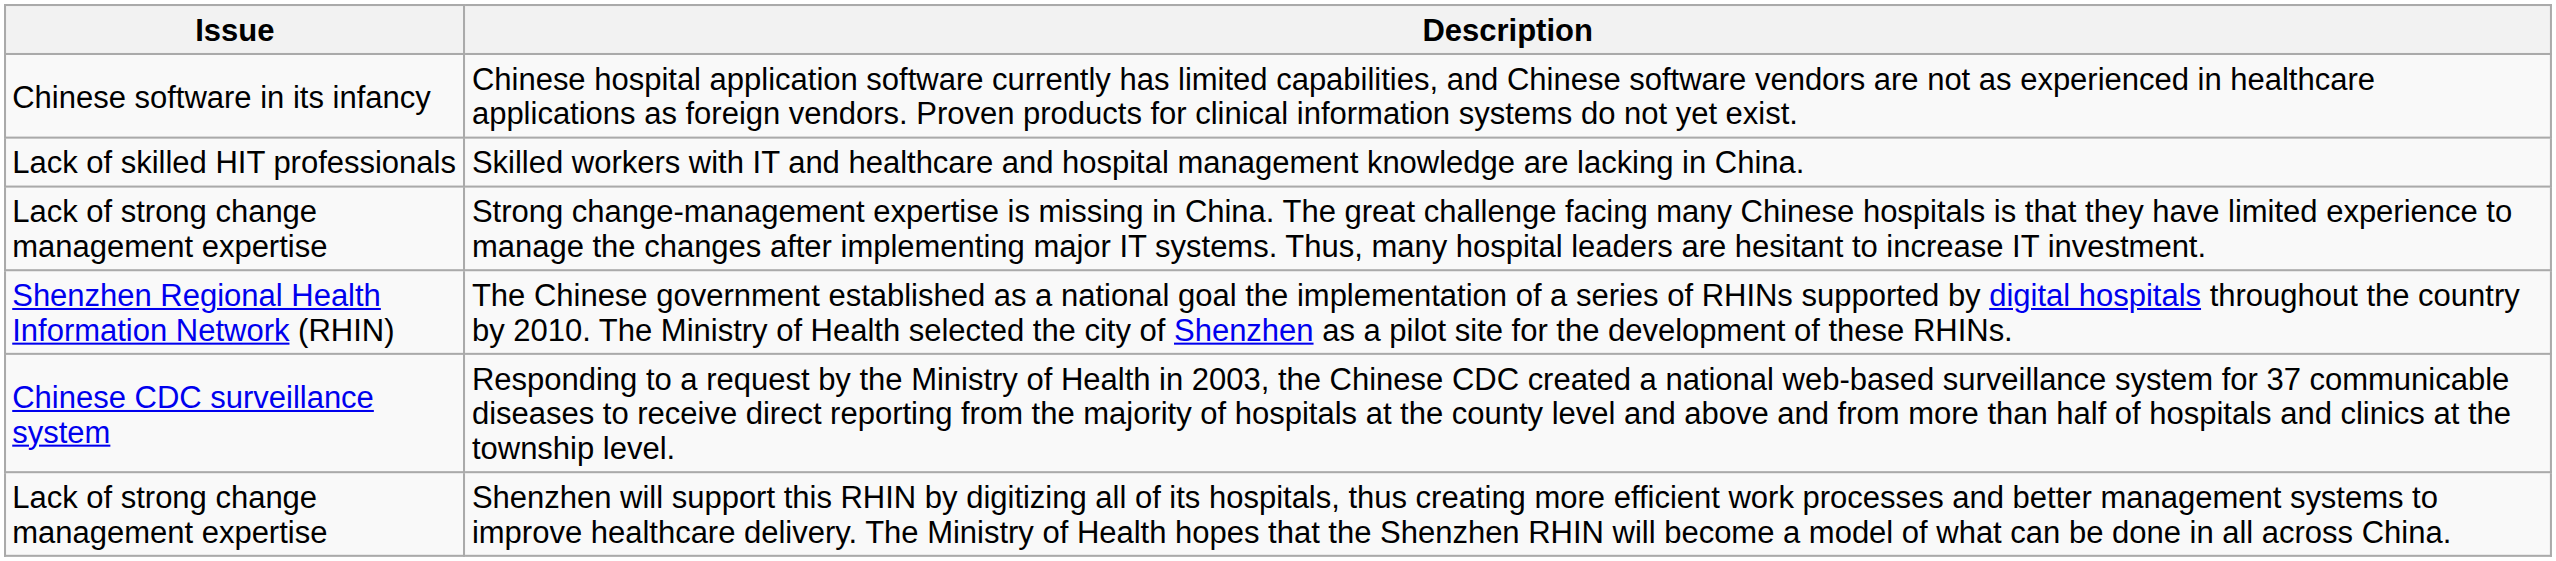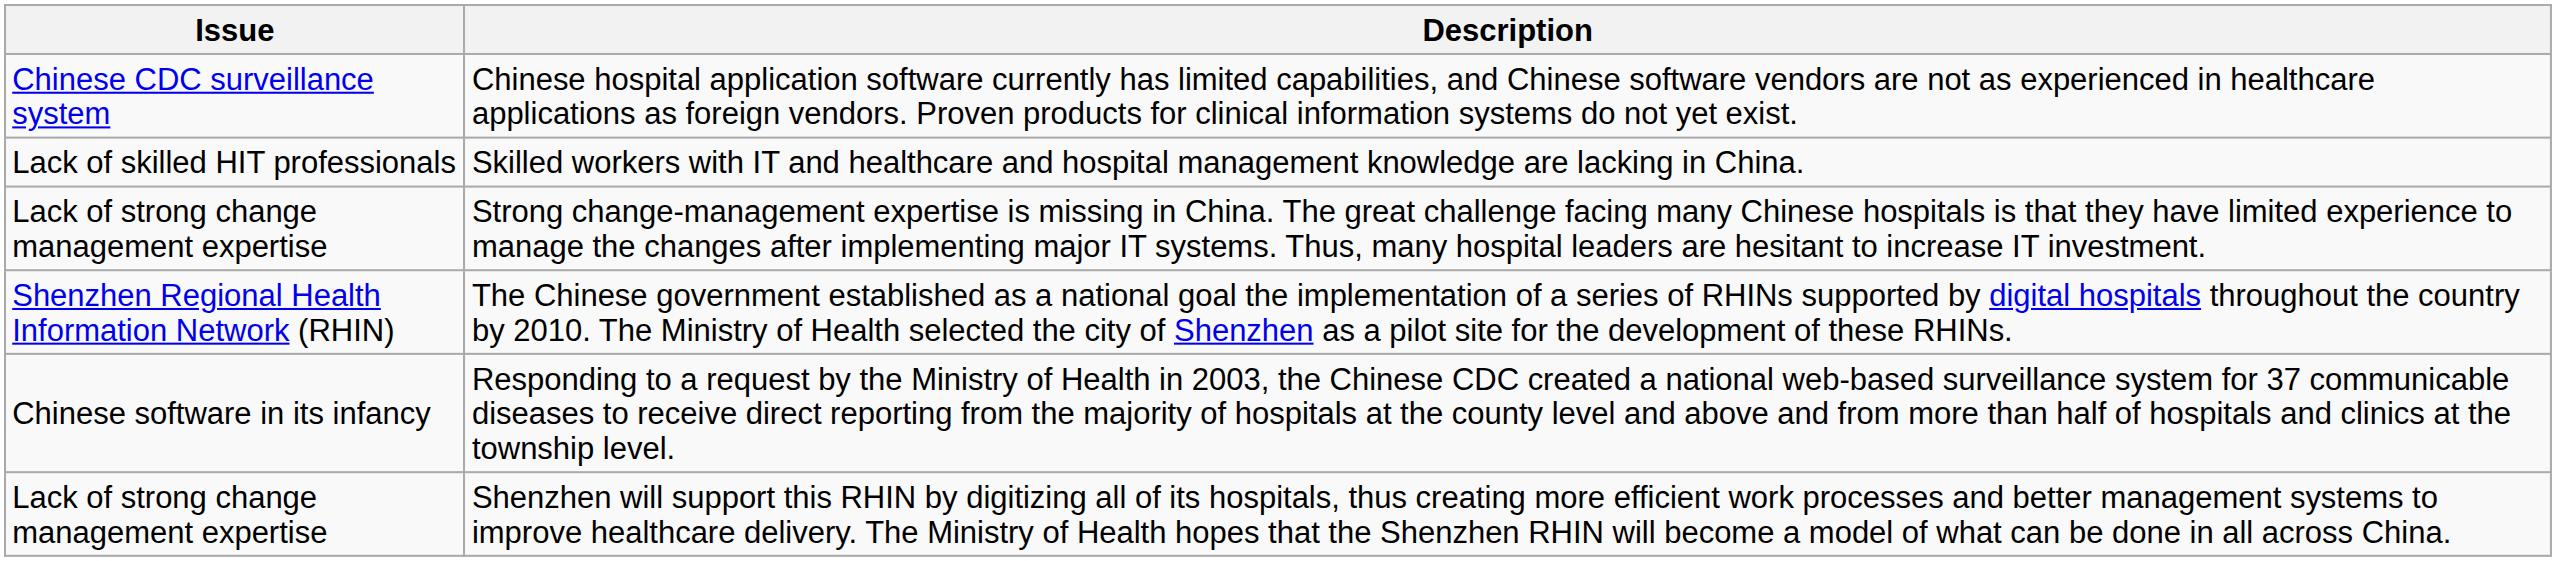(221, 96) Chinese software in its infancy -> (193, 96) Chinese CDC surveillance system
(193, 414) Chinese CDC surveillance system -> (221, 414) Chinese software in its infancy
